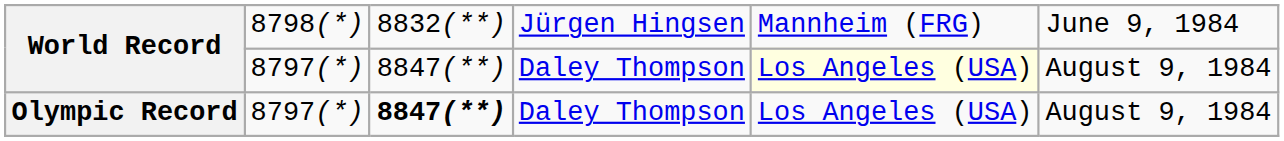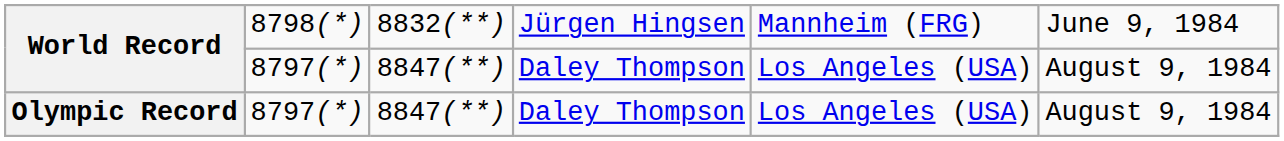(895, 71) lightyellow background -> (895, 71) no background
(441, 114) bold -> (441, 114) normal
